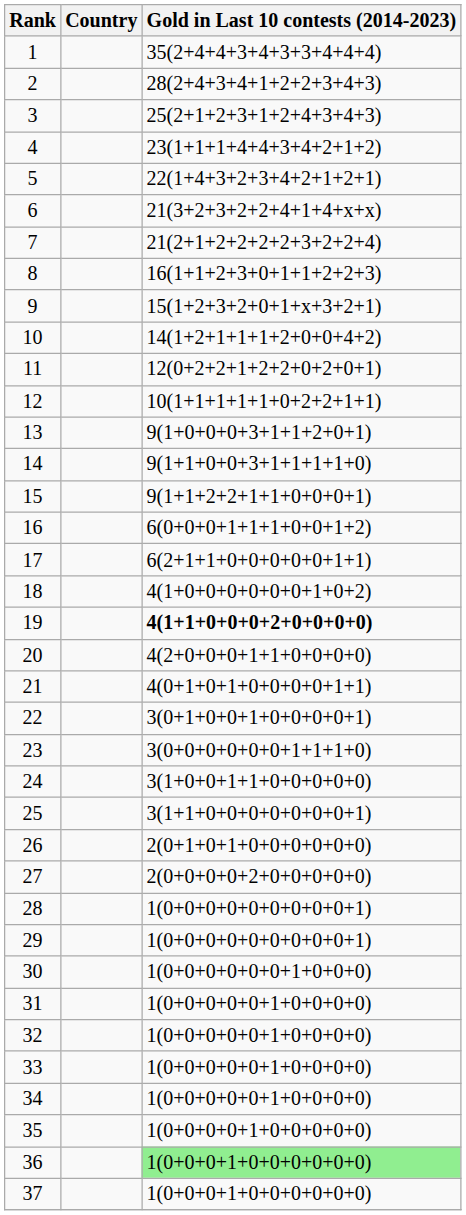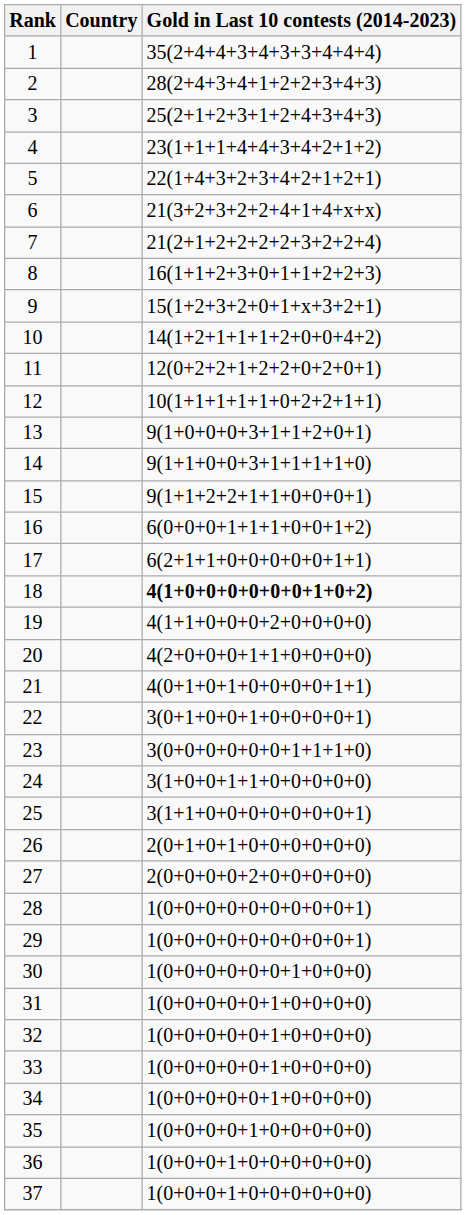(259, 591) normal -> (260, 591) bold
(260, 623) bold -> (259, 623) normal
(259, 1162) lightgreen background -> (259, 1162) no background
